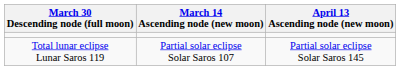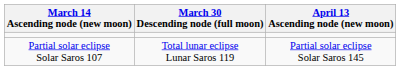columns swapped: (201, 18) <-> (70, 18)
